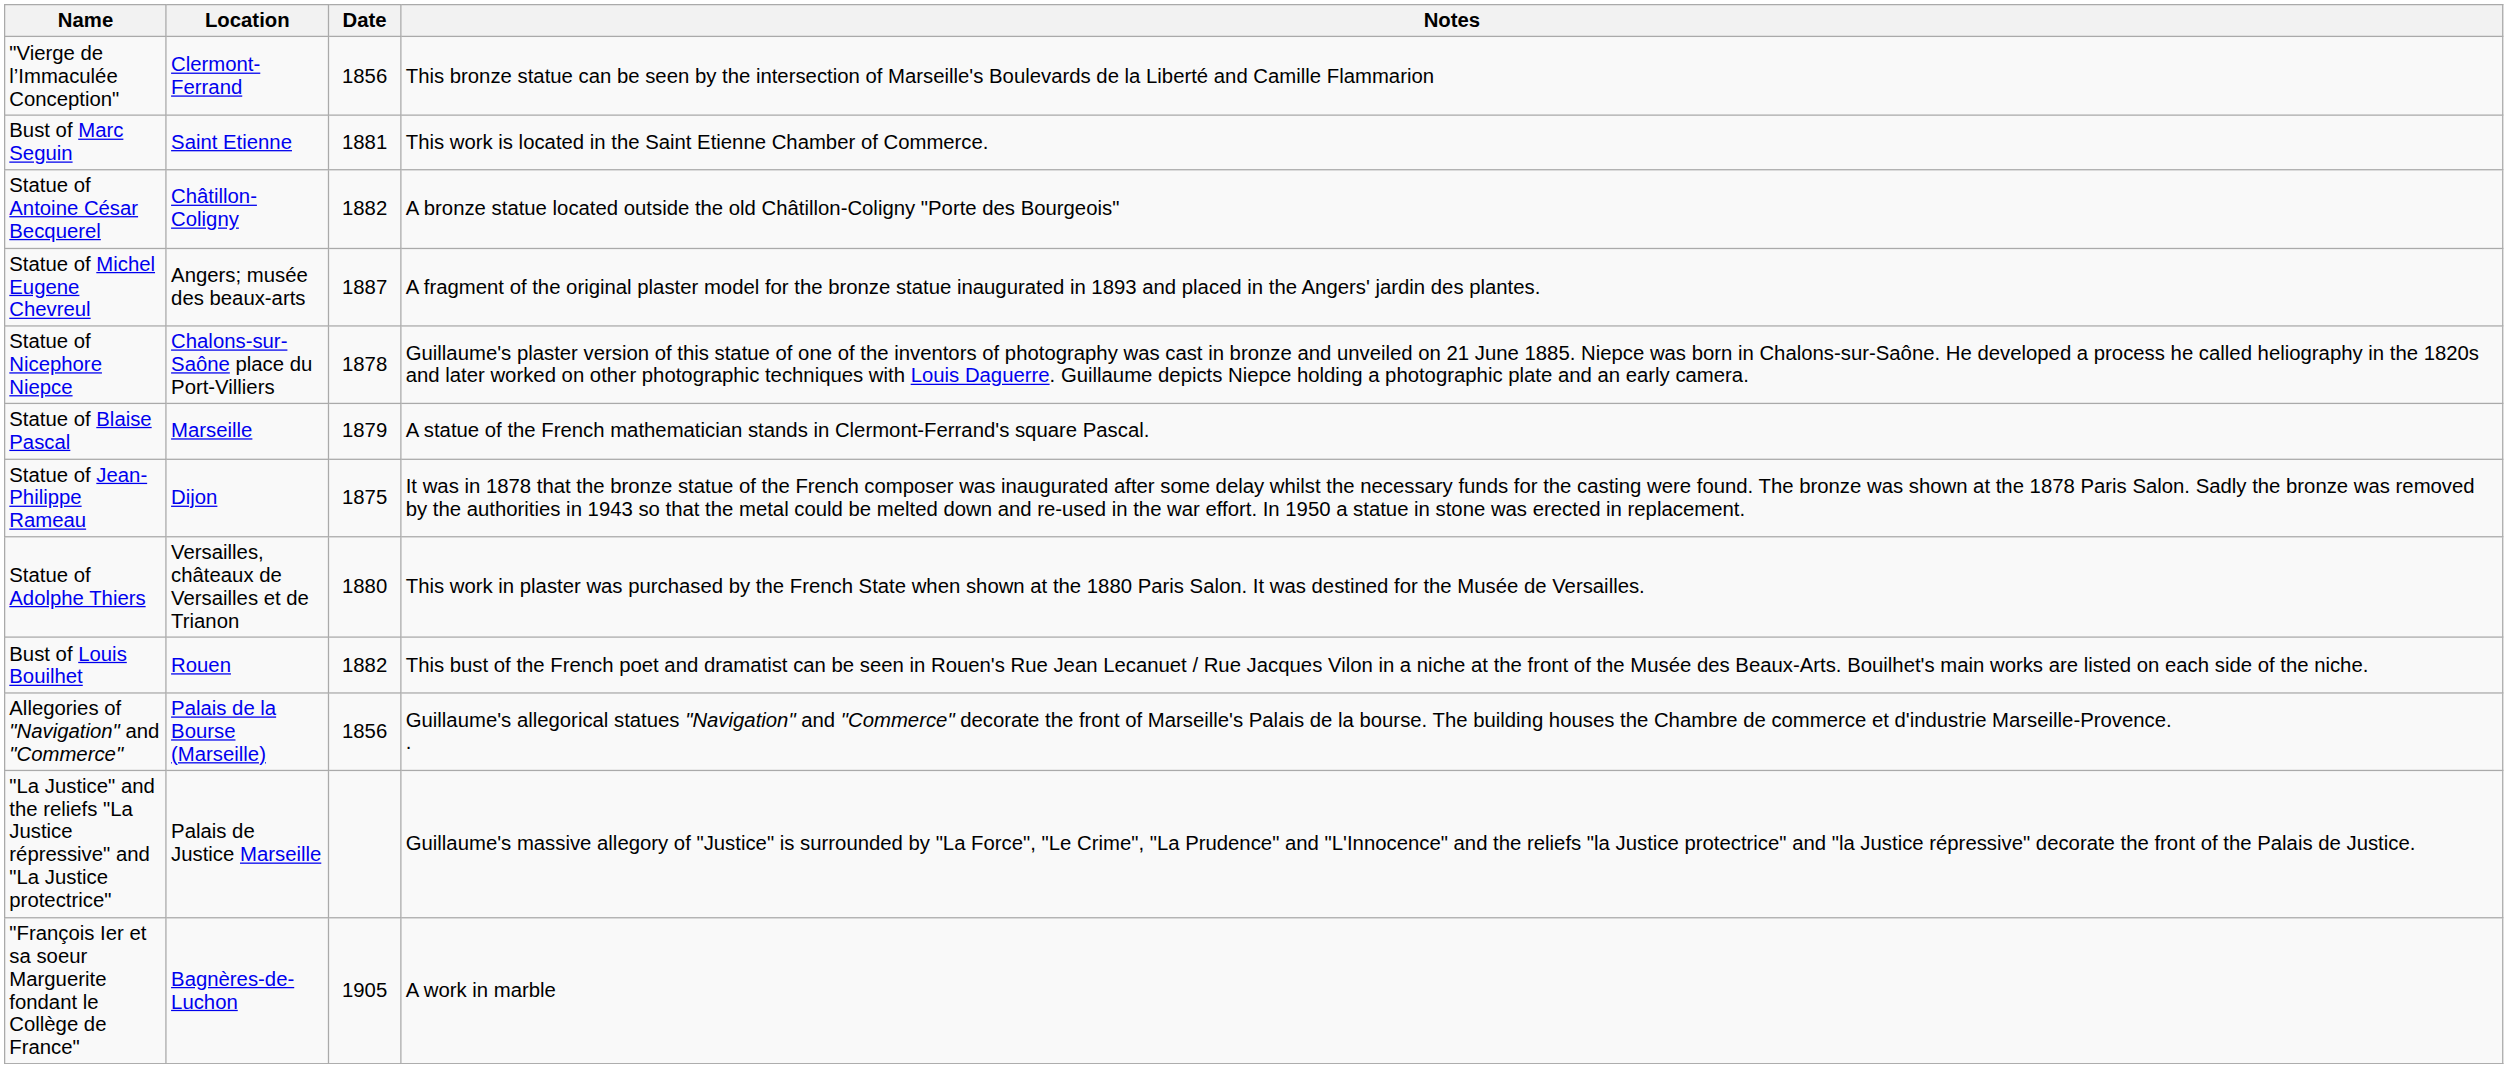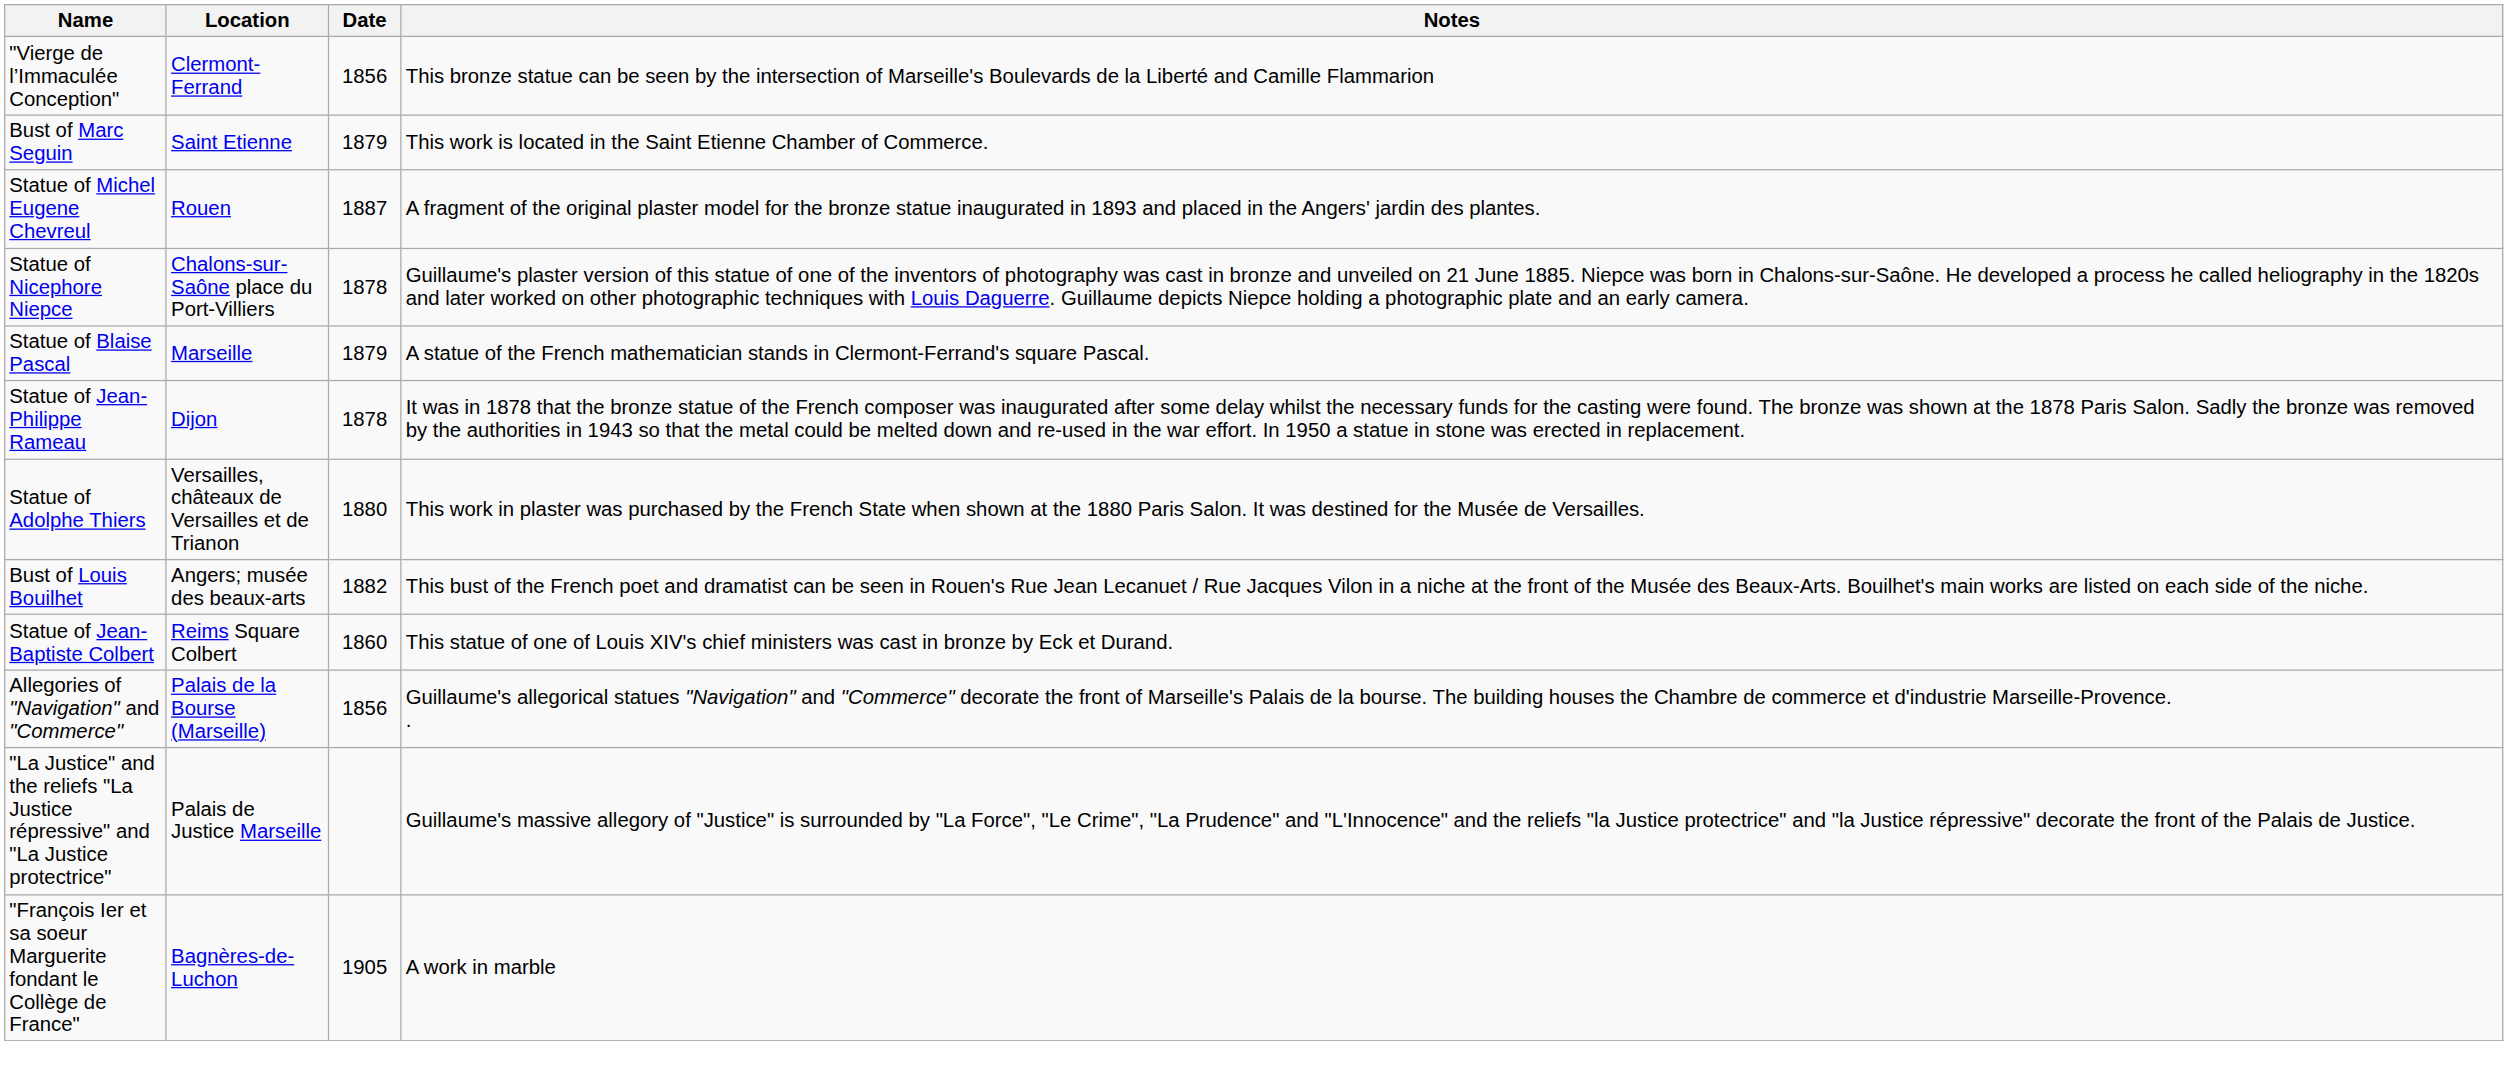(365, 142) 1881 -> (365, 142) 1879
- row: (74, 208)
(239, 286) Angers; musée des beaux-arts -> (201, 208) Rouen
(365, 497) 1875 -> (365, 419) 1878
(201, 664) Rouen -> (239, 587) Angers; musée des beaux-arts
+ row: (82, 642)
